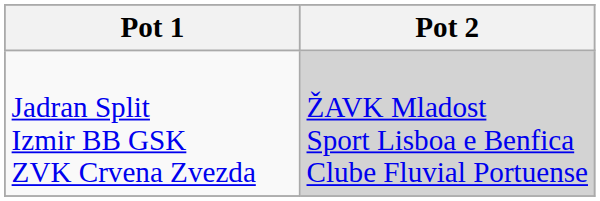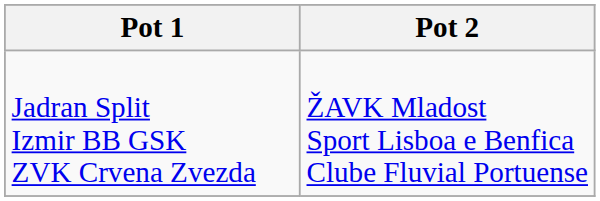(447, 139) lightgrey background -> (447, 139) no background
